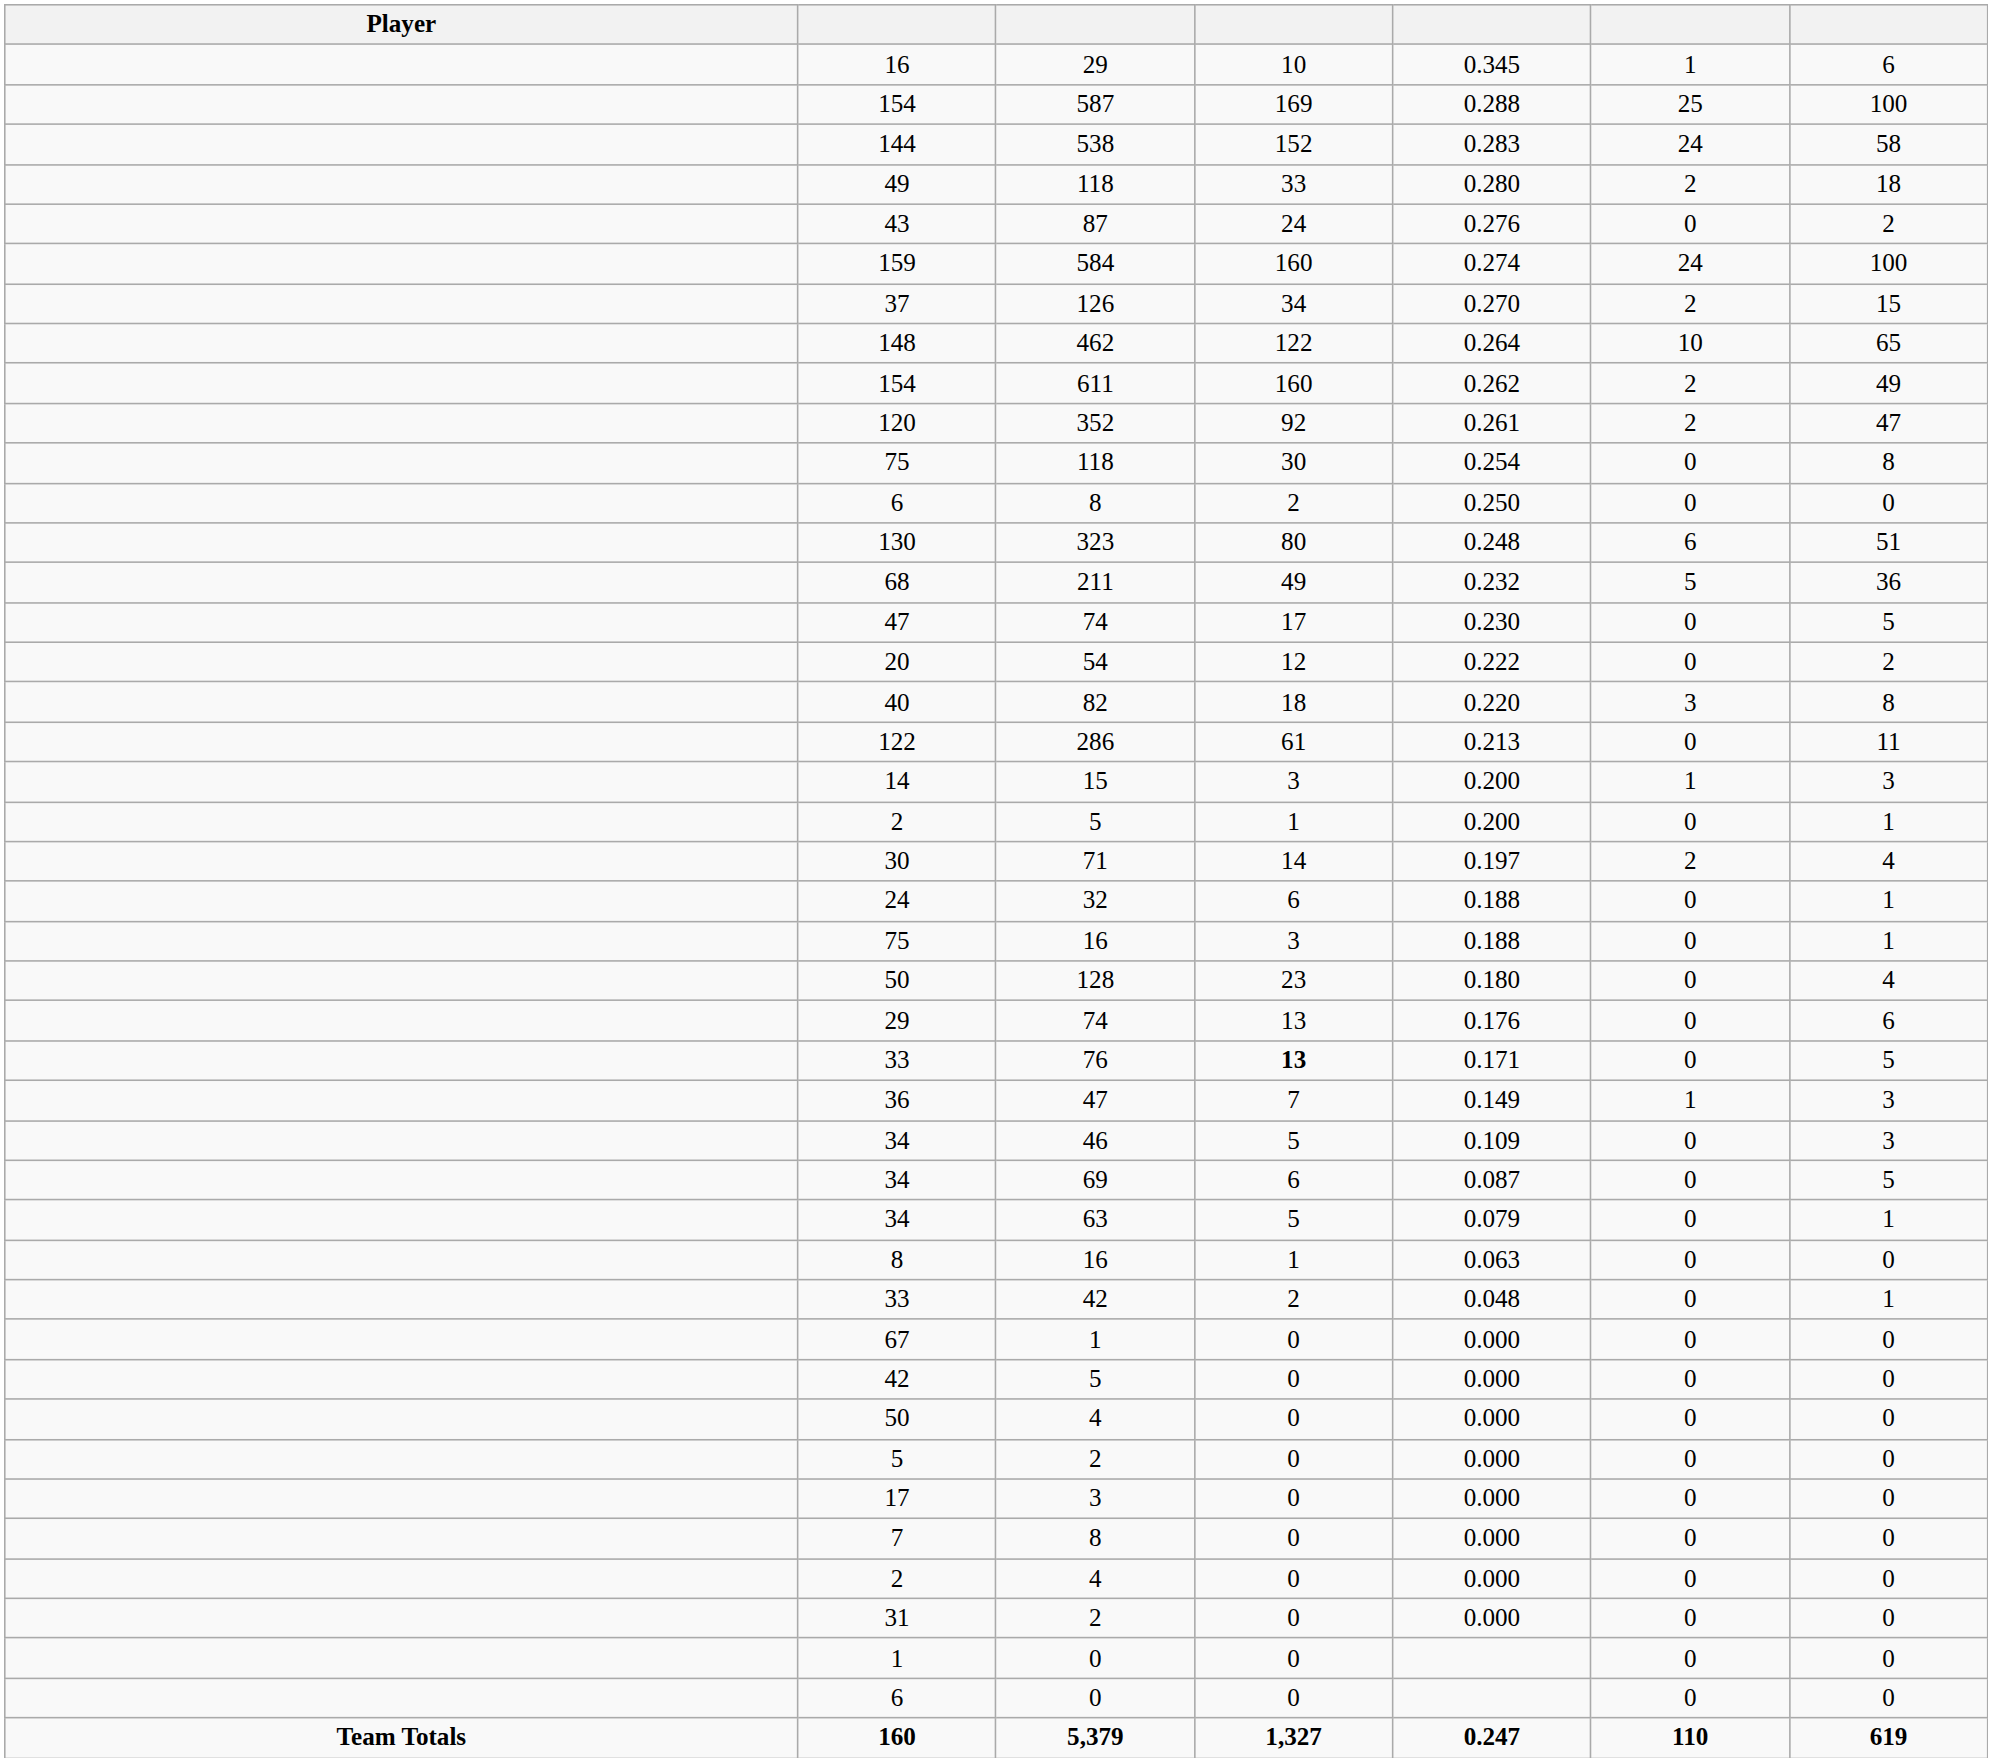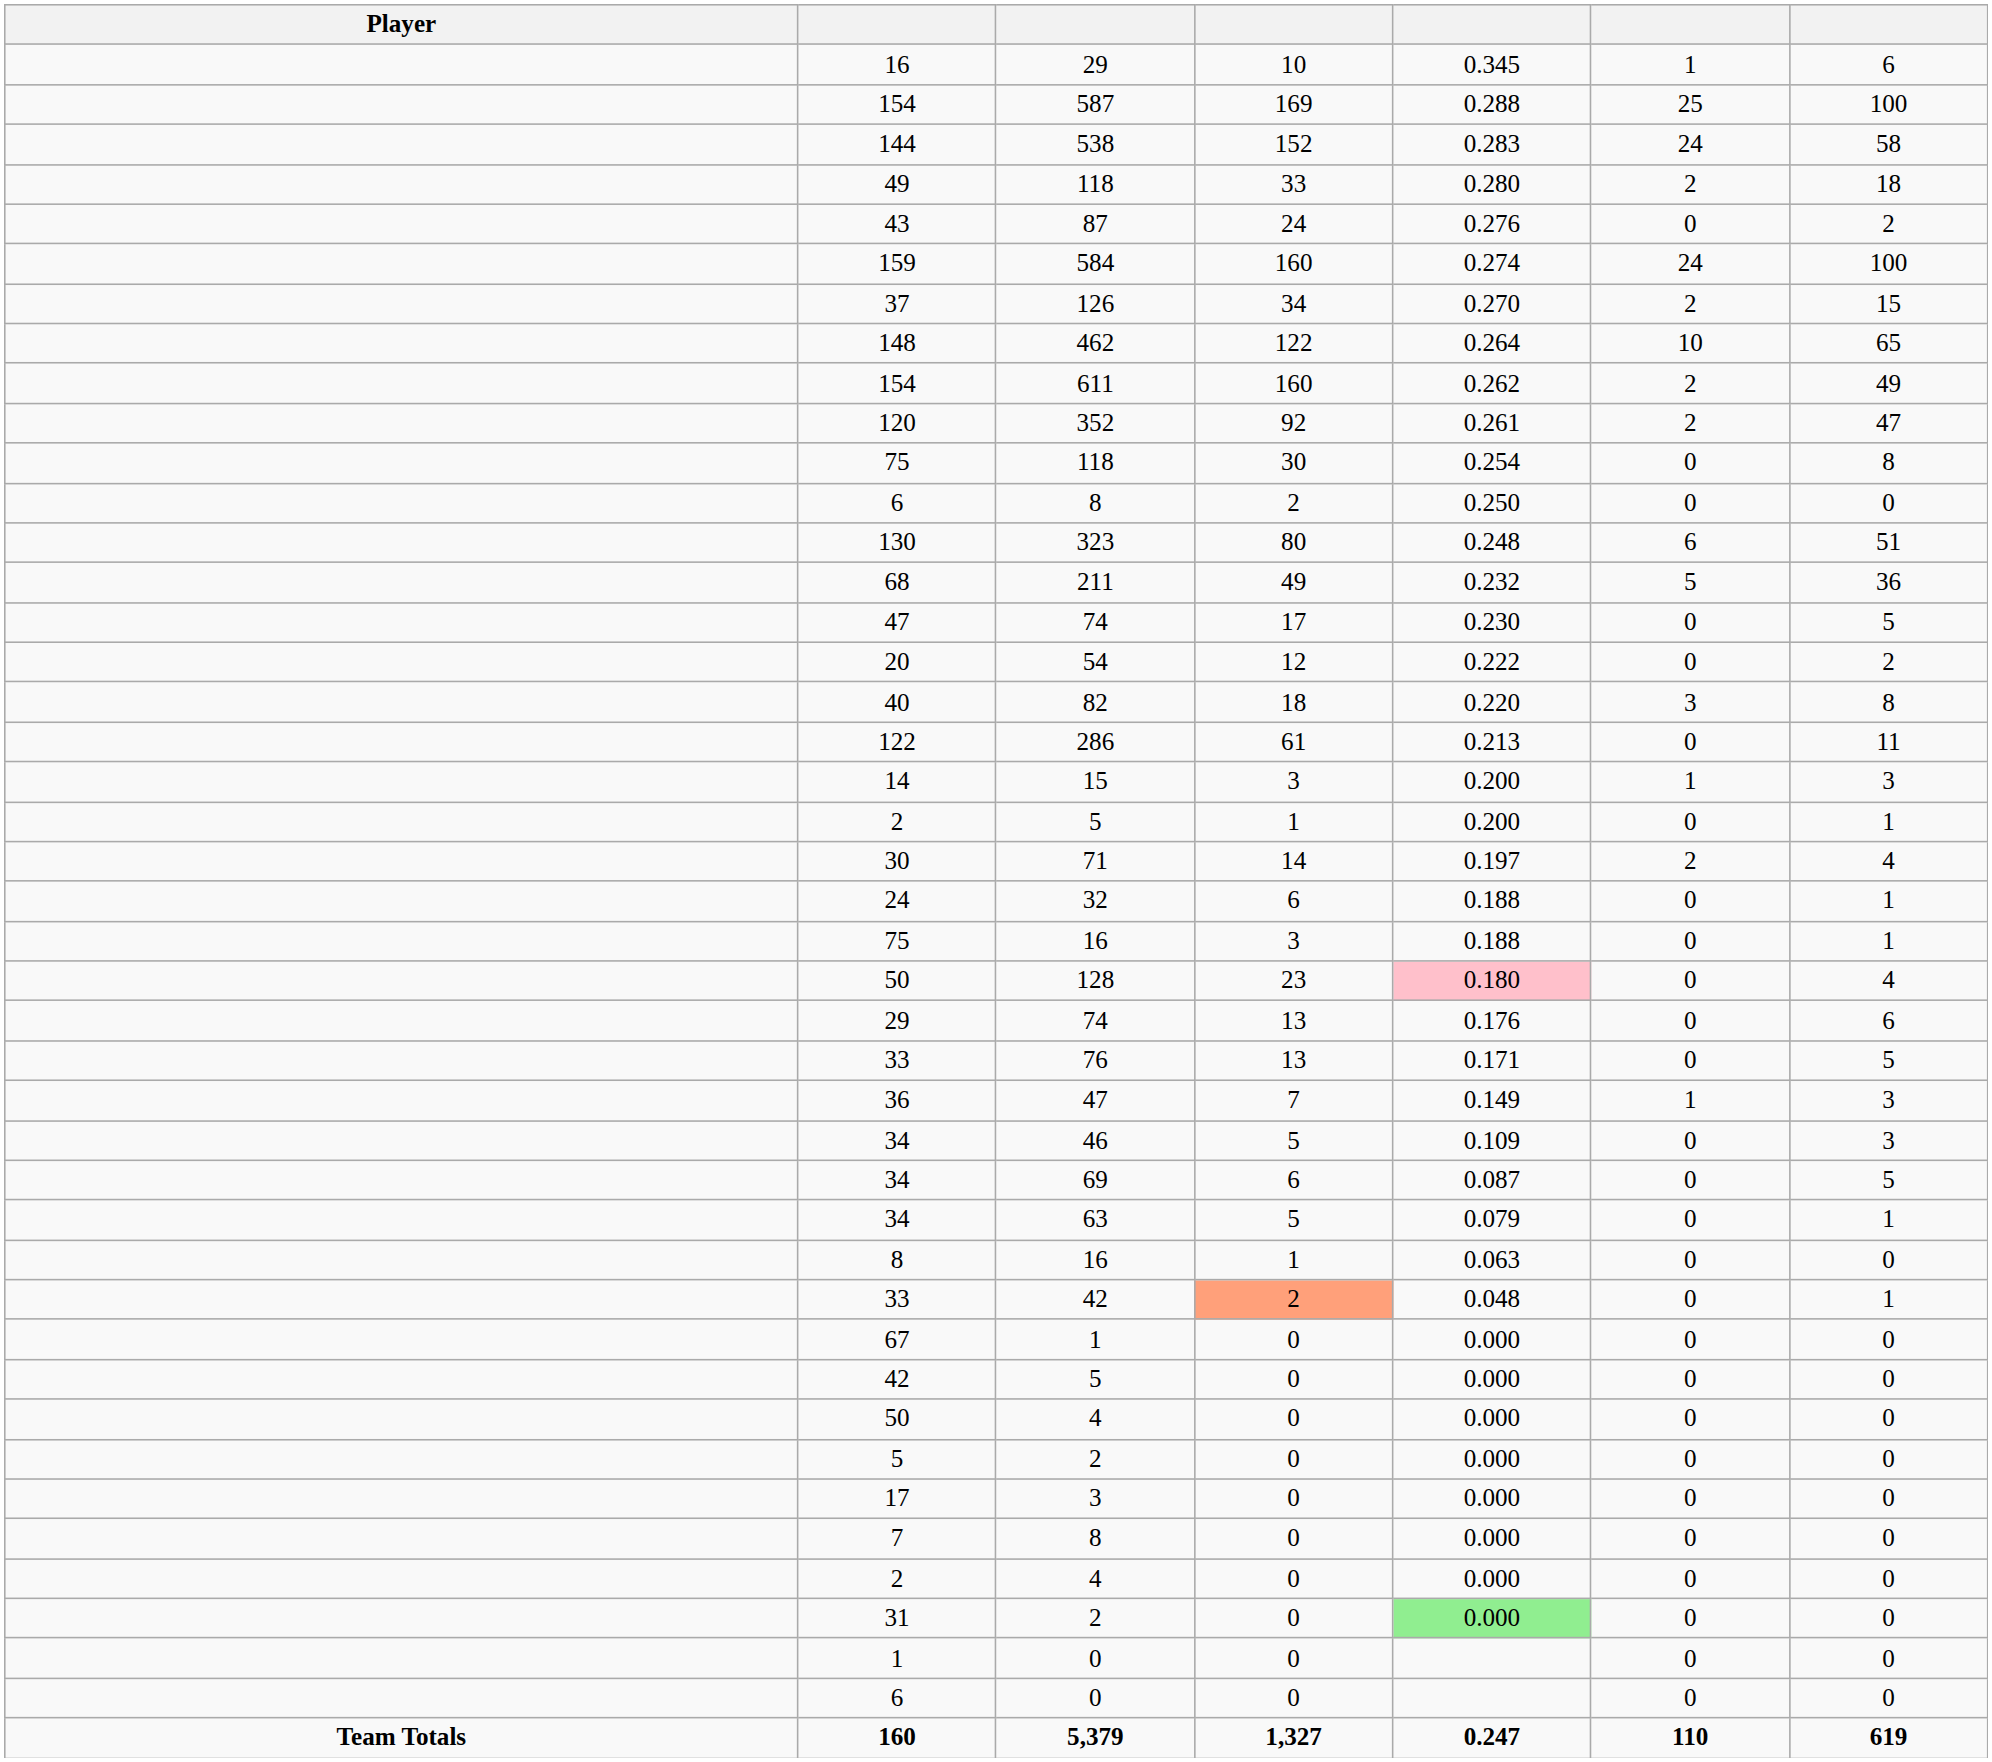(1492, 980) no background -> (1492, 980) pink background
(1294, 1060) bold -> (1294, 1060) normal
(1294, 1299) no background -> (1294, 1299) lightsalmon background
(1492, 1617) no background -> (1492, 1617) lightgreen background
